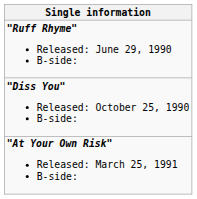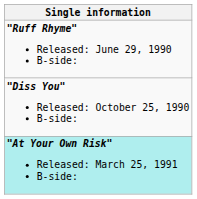(98, 160) no background -> (98, 160) paleturquoise background
